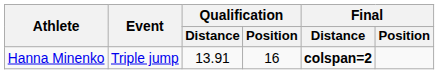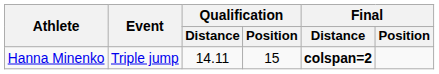(212, 58) 13.91 -> (212, 58) 14.11
(272, 58) 16 -> (272, 58) 15
